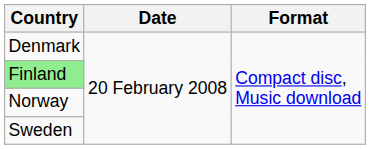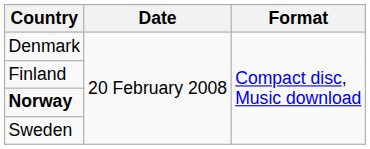(37, 74) lightgreen background -> (37, 74) no background
(38, 102) normal -> (40, 102) bold
